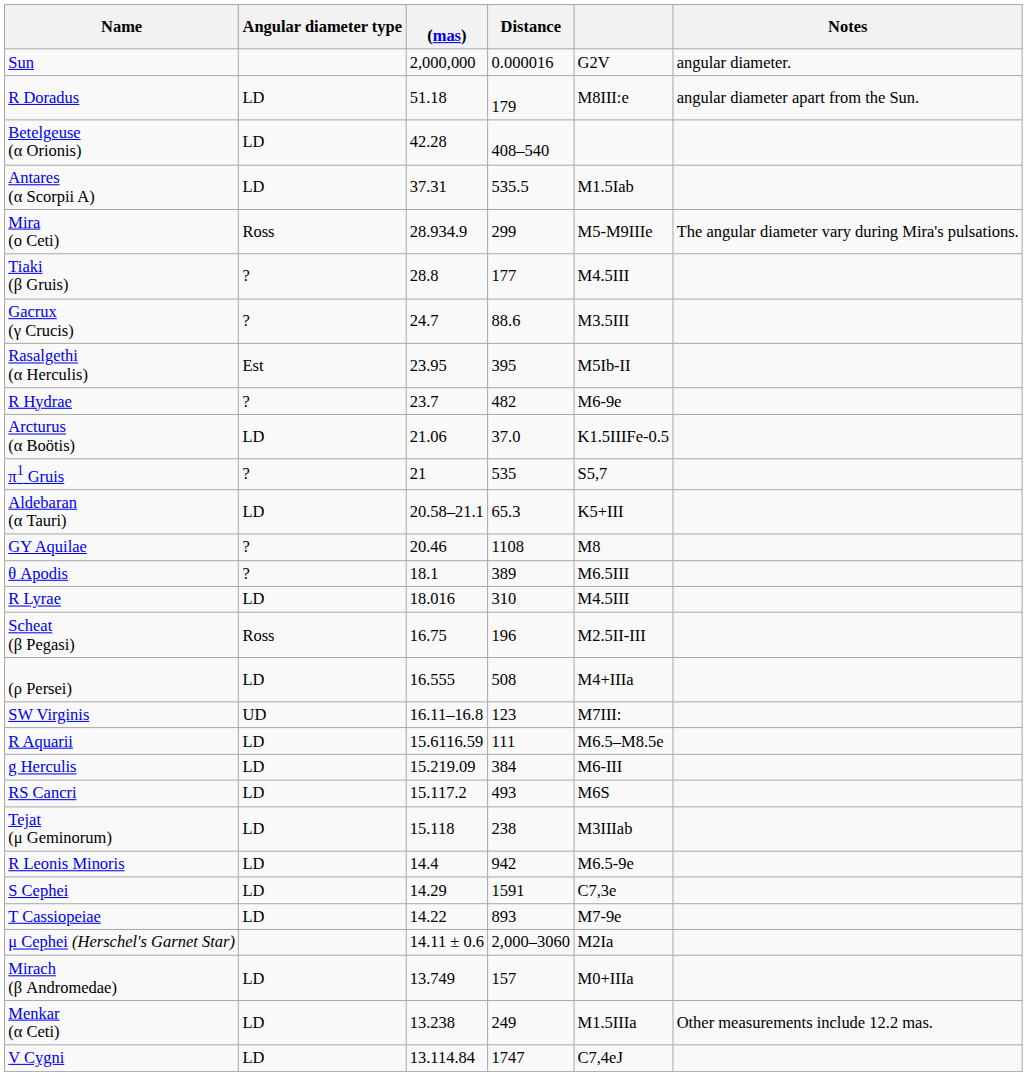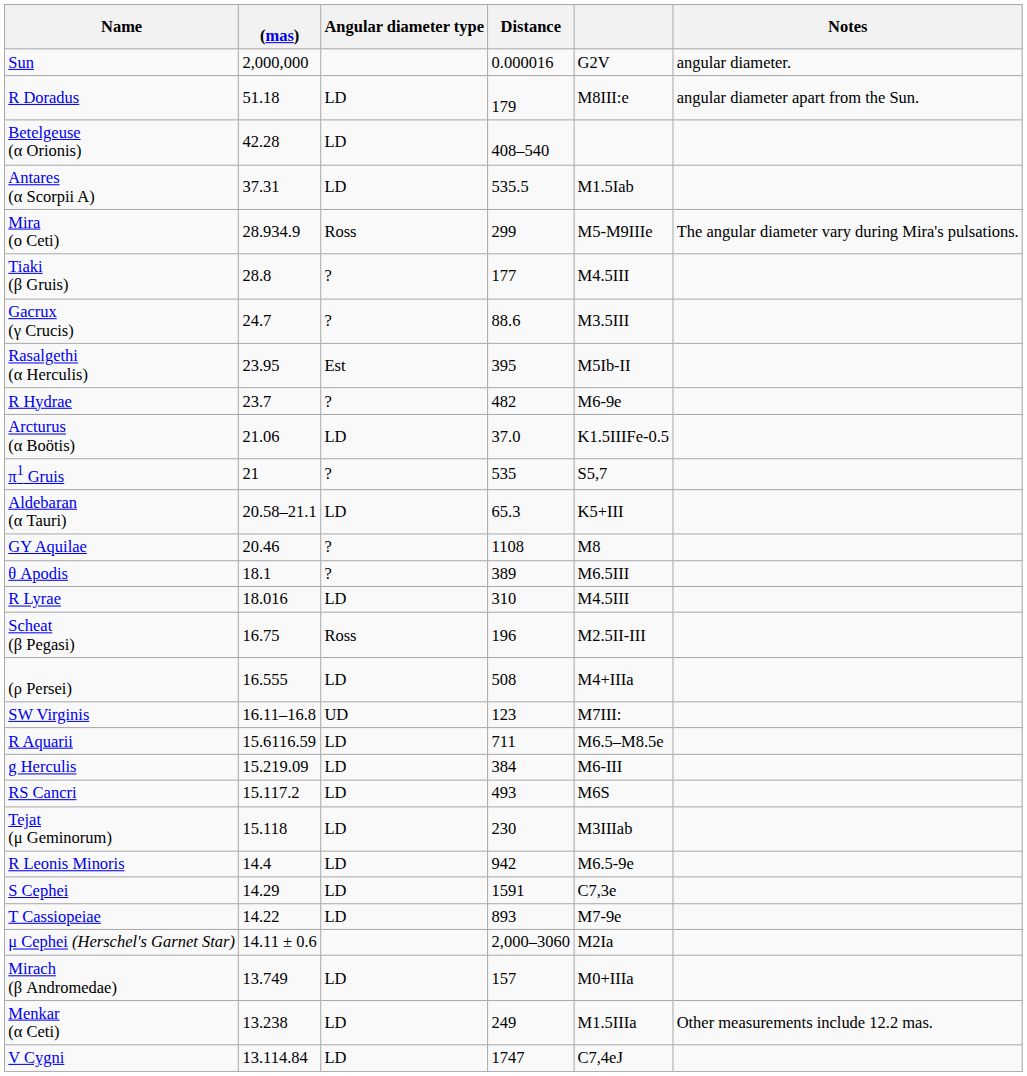columns swapped: (447, 36) <-> (322, 26)
(503, 741) 111 -> (504, 741) 711
(504, 828) 238 -> (504, 828) 230
